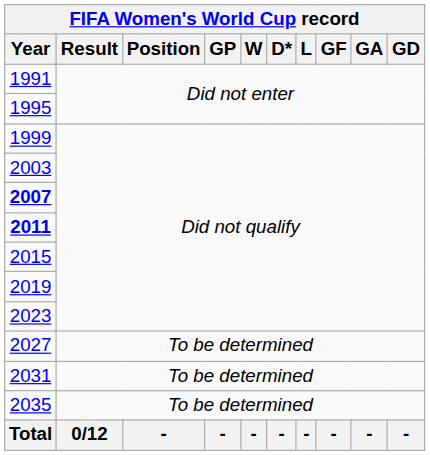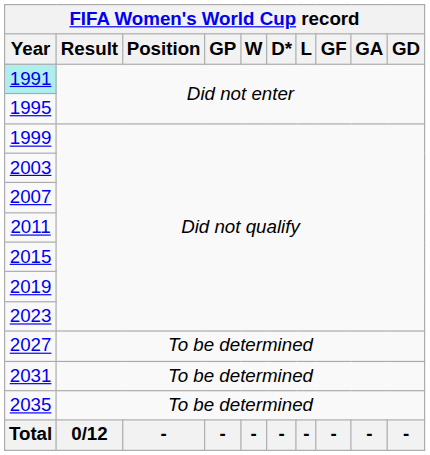(31, 78) no background -> (31, 78) paleturquoise background
(31, 197) bold -> (31, 197) normal
(31, 227) bold -> (31, 227) normal
